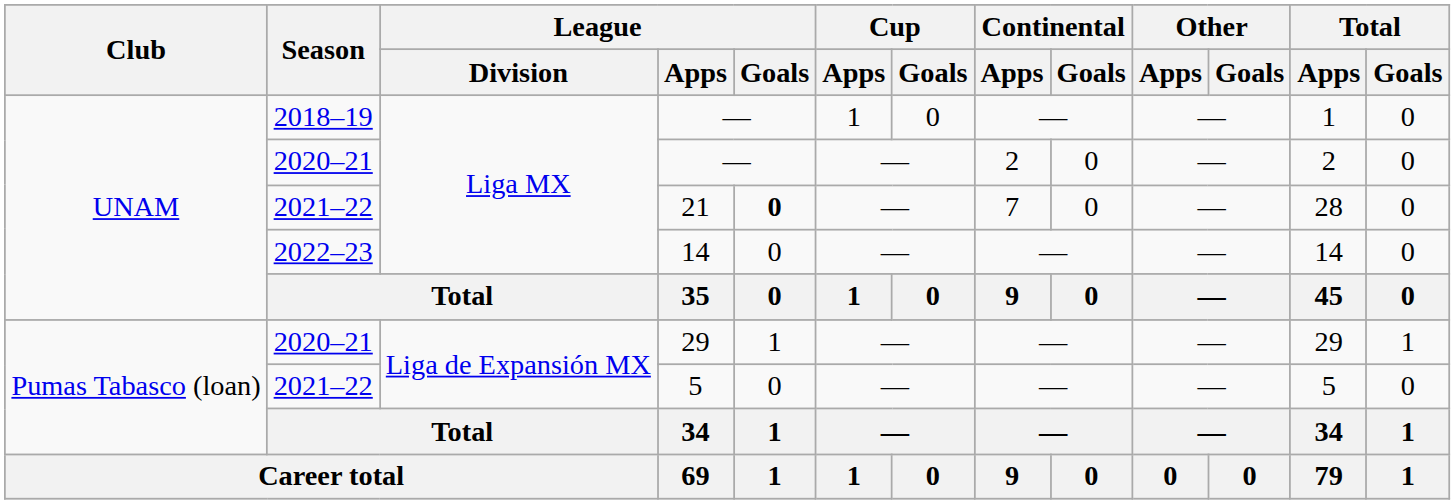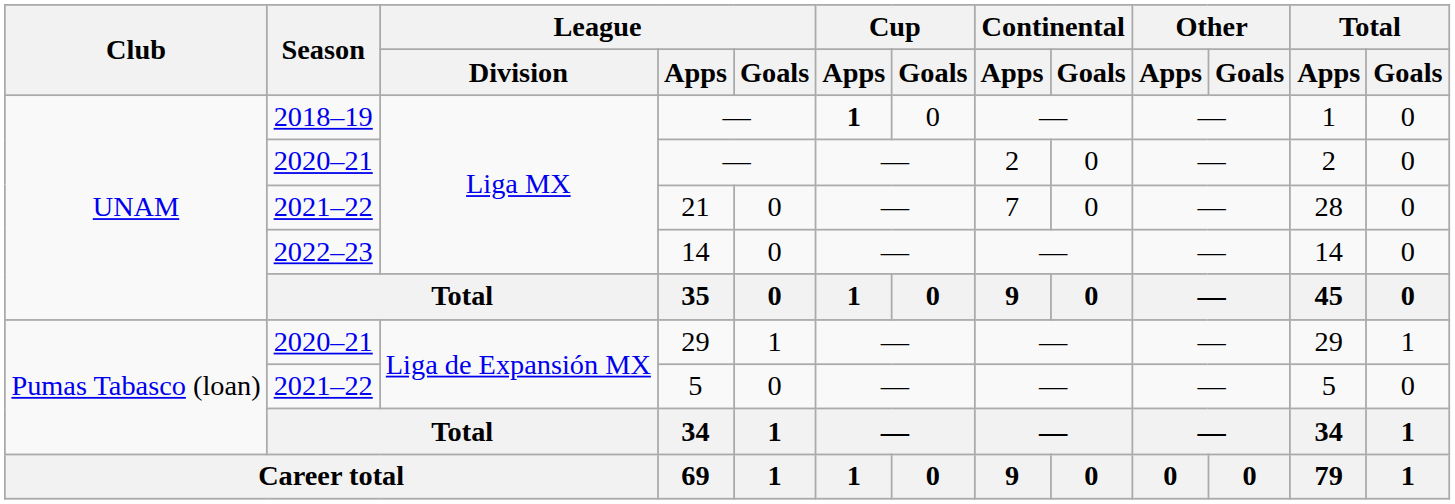(854, 116) normal -> (854, 116) bold
(775, 206) bold -> (775, 206) normal
